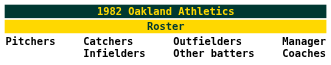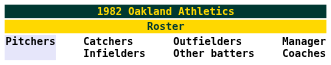(30, 42) no background -> (30, 42) lavender background
